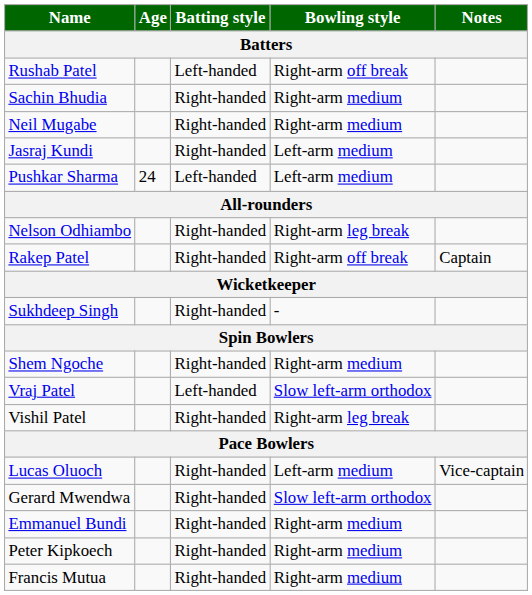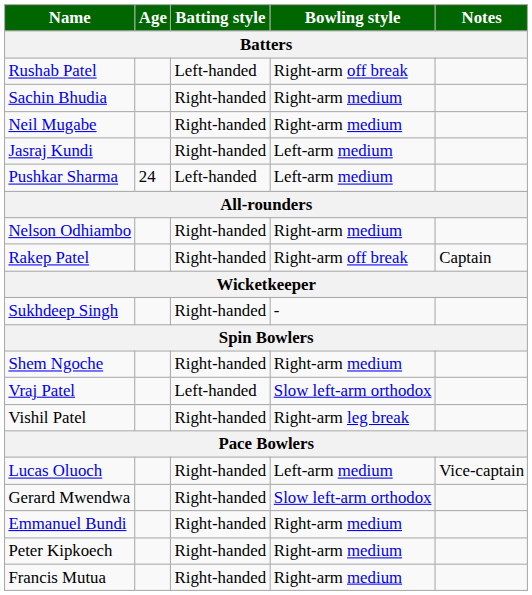(341, 230) Right-arm leg break -> (338, 230) Right-arm medium
